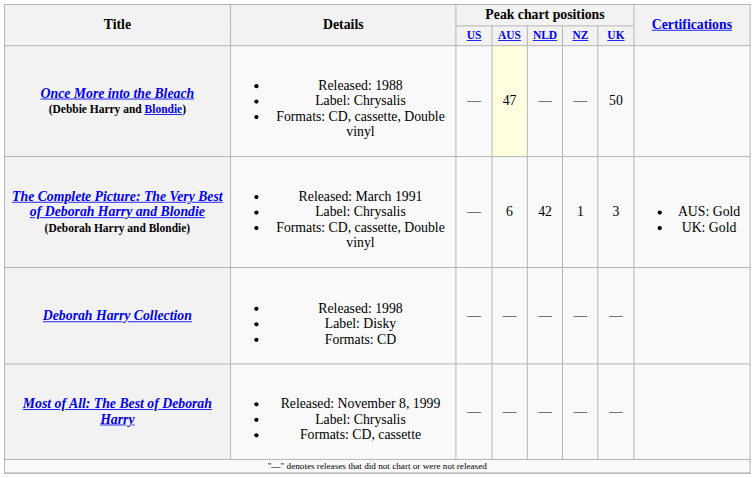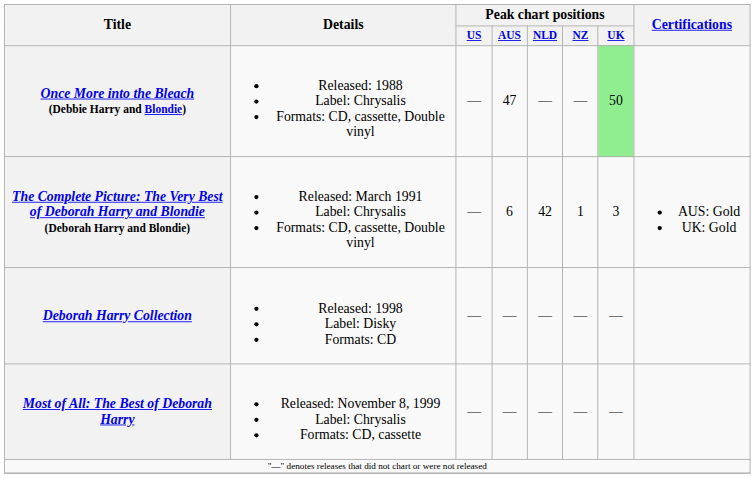(510, 101) lightyellow background -> (510, 101) no background
(616, 101) no background -> (616, 101) lightgreen background
